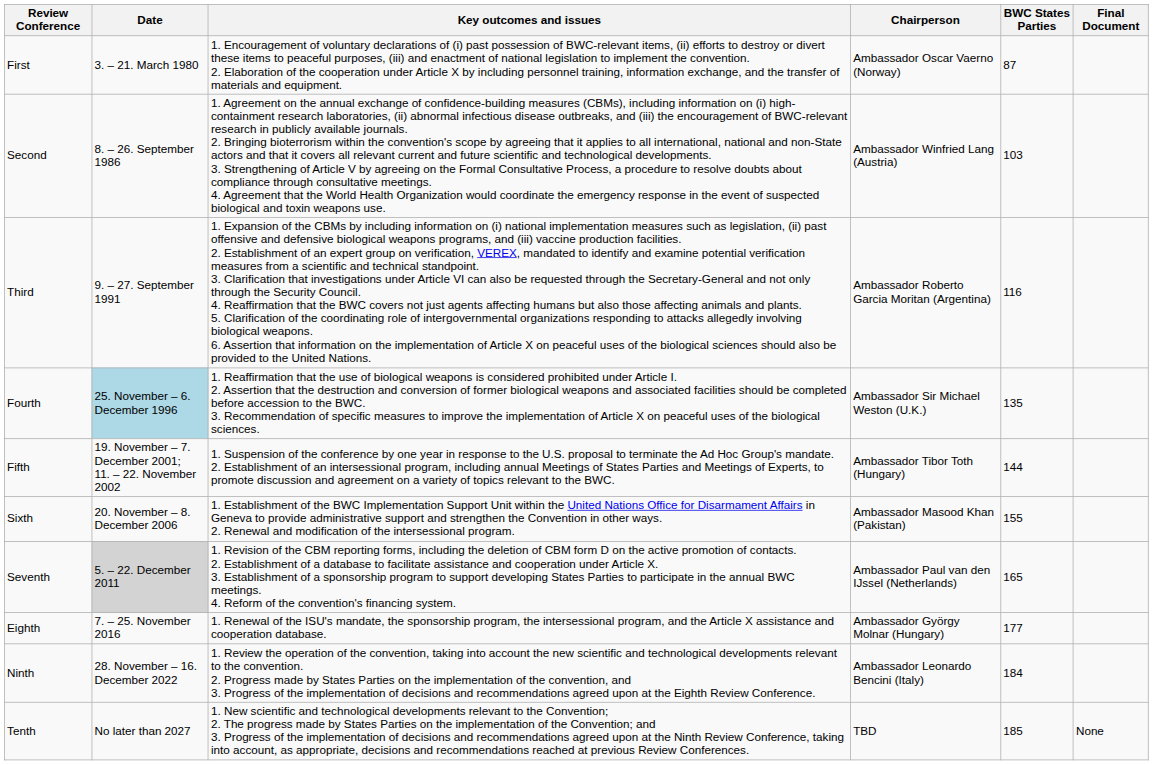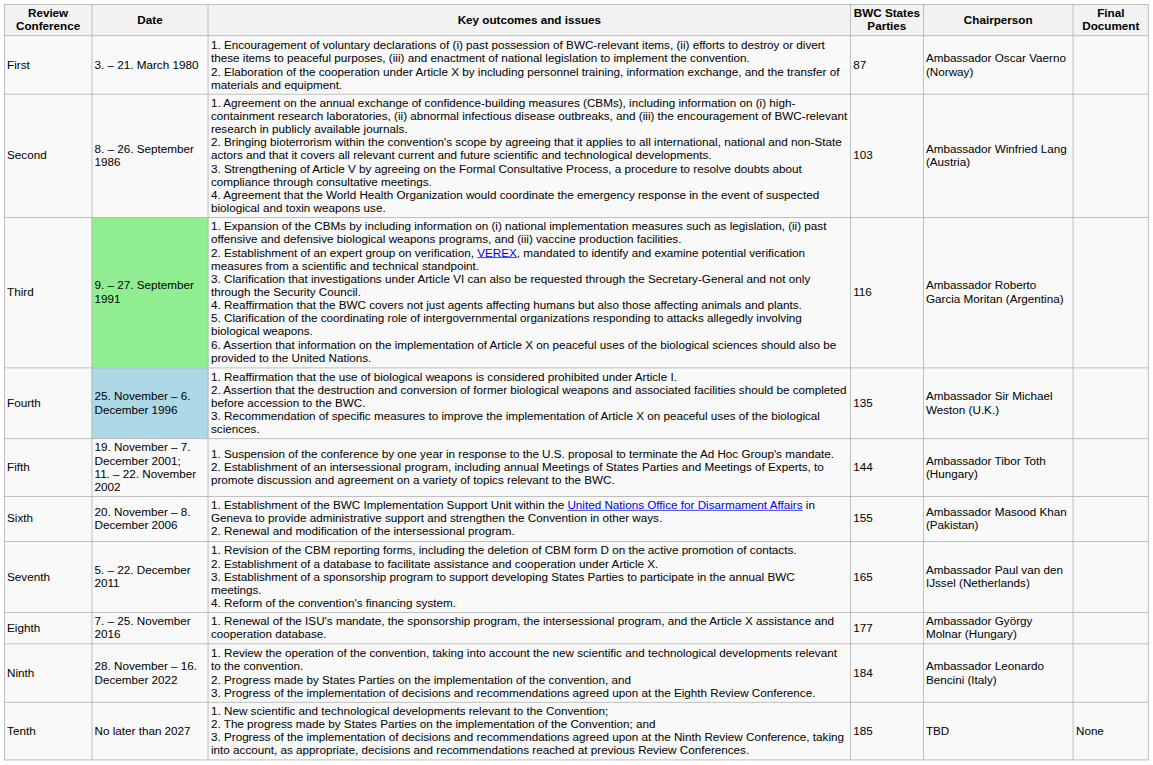columns swapped: (1037, 20) <-> (925, 20)
(144, 292) no background -> (144, 292) lightgreen background
(143, 577) lightgrey background -> (143, 577) no background
